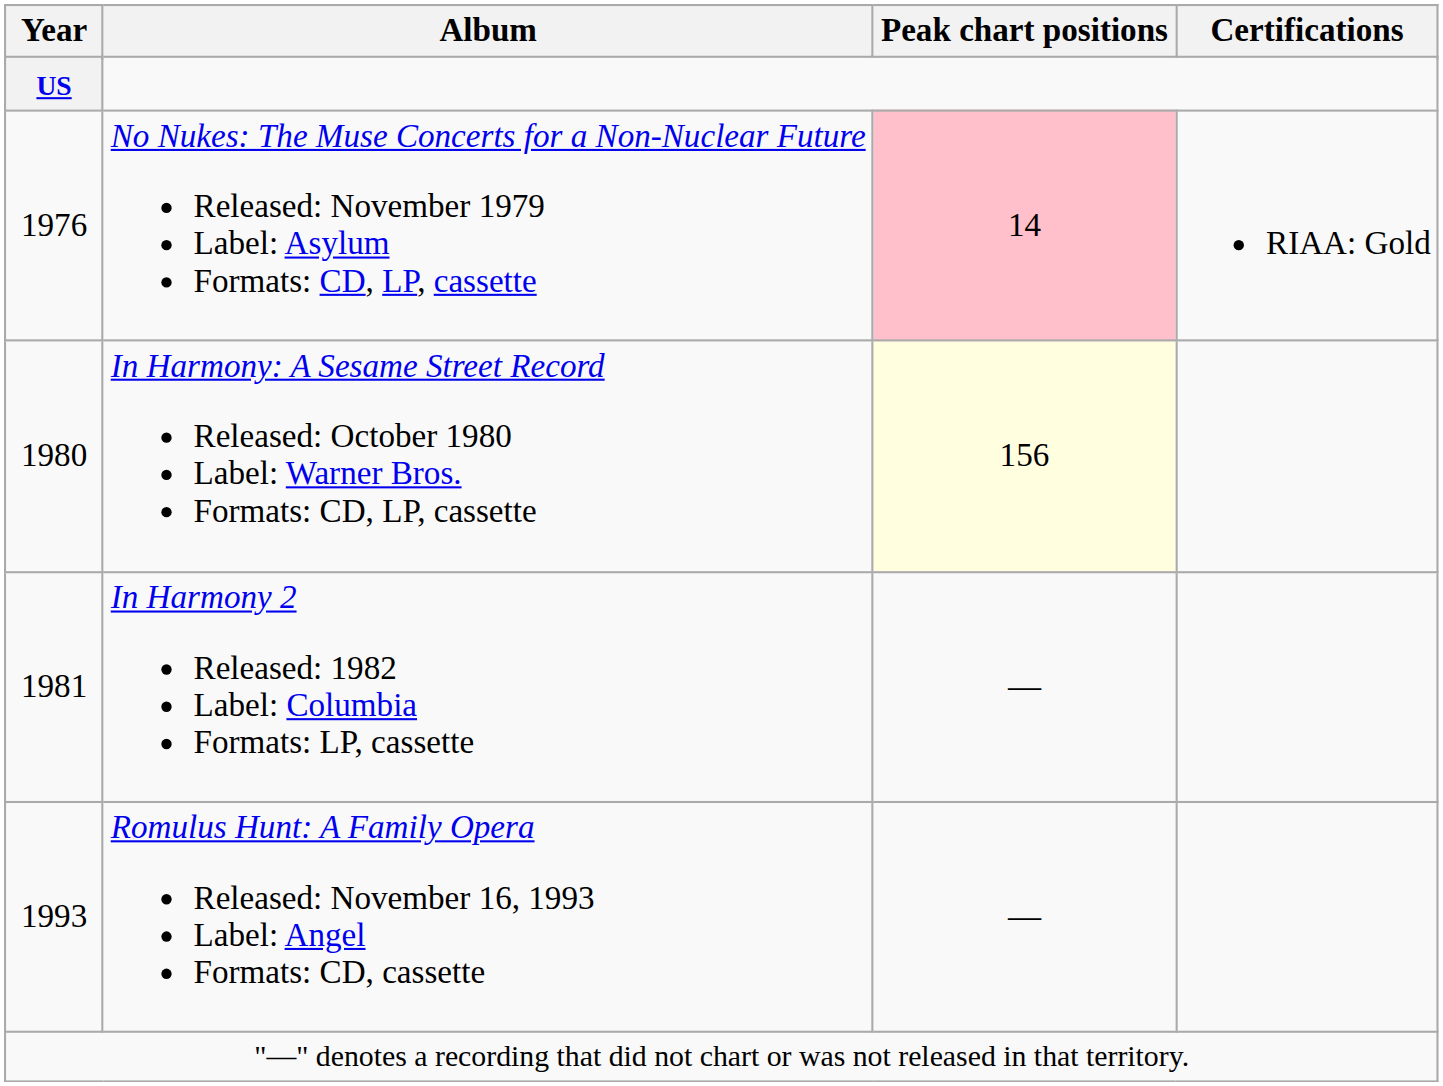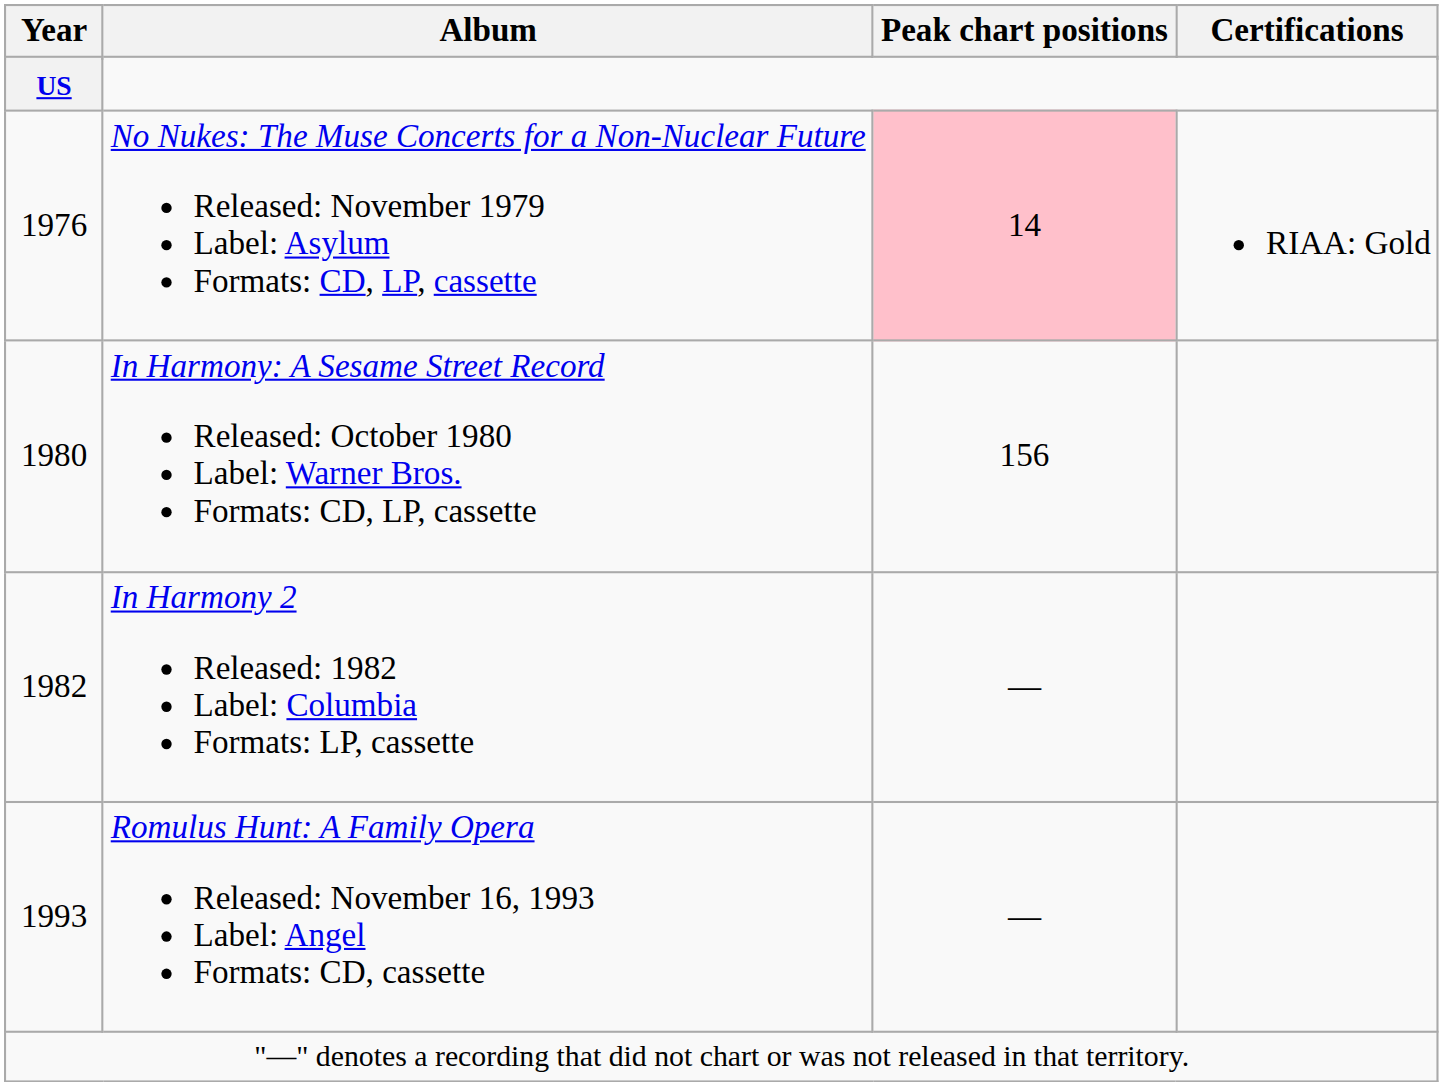(1024, 455) lightyellow background -> (1024, 455) no background
(54, 685) 1981 -> (54, 685) 1982
